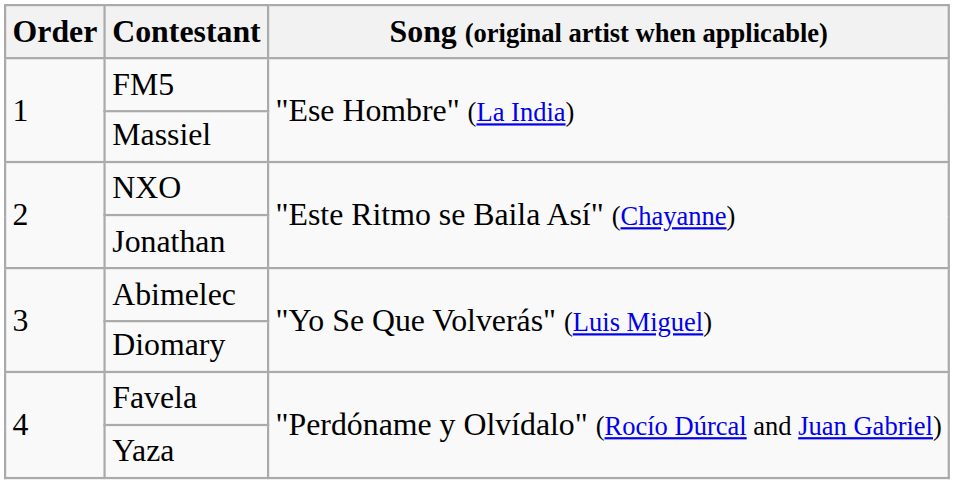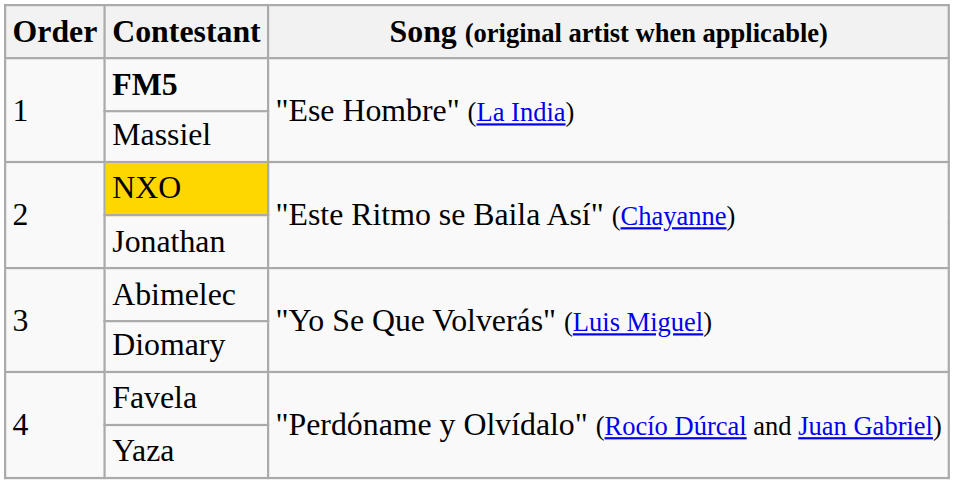(143, 83) normal -> (145, 83) bold
(147, 188) no background -> (147, 188) gold background
